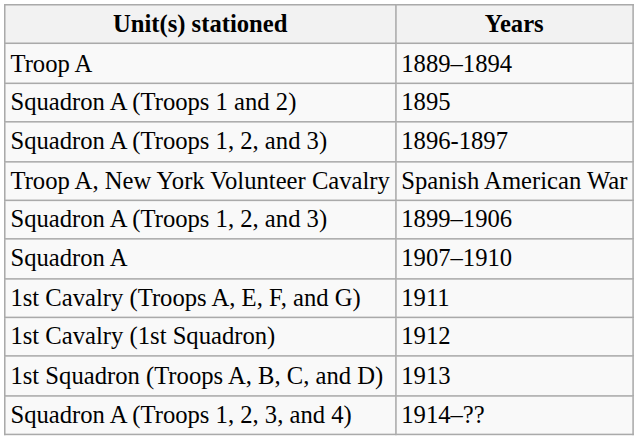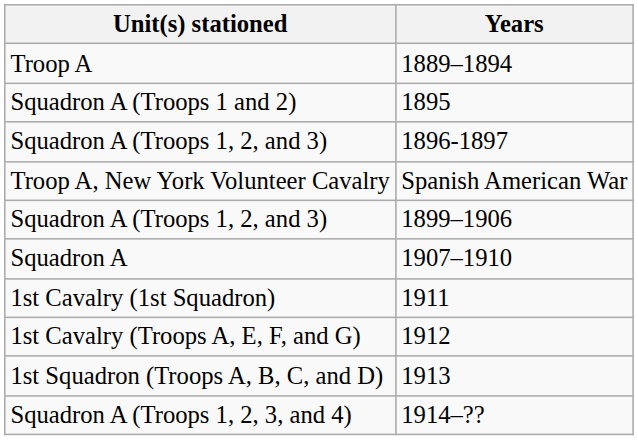(186, 297) 1st Cavalry (Troops A, E, F, and G) -> (143, 297) 1st Cavalry (1st Squadron)
(143, 336) 1st Cavalry (1st Squadron) -> (186, 336) 1st Cavalry (Troops A, E, F, and G)
